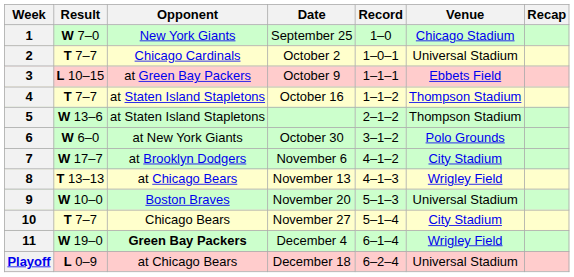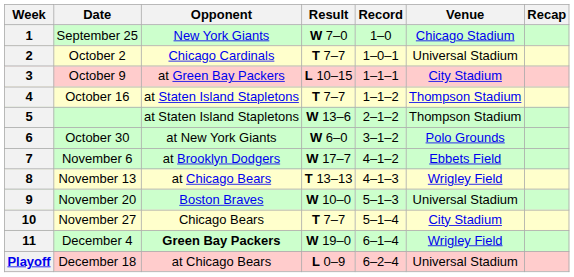columns swapped: (312, 14) <-> (80, 14)
(465, 76) Ebbets Field -> (465, 76) City Stadium
(465, 158) City Stadium -> (465, 158) Ebbets Field
